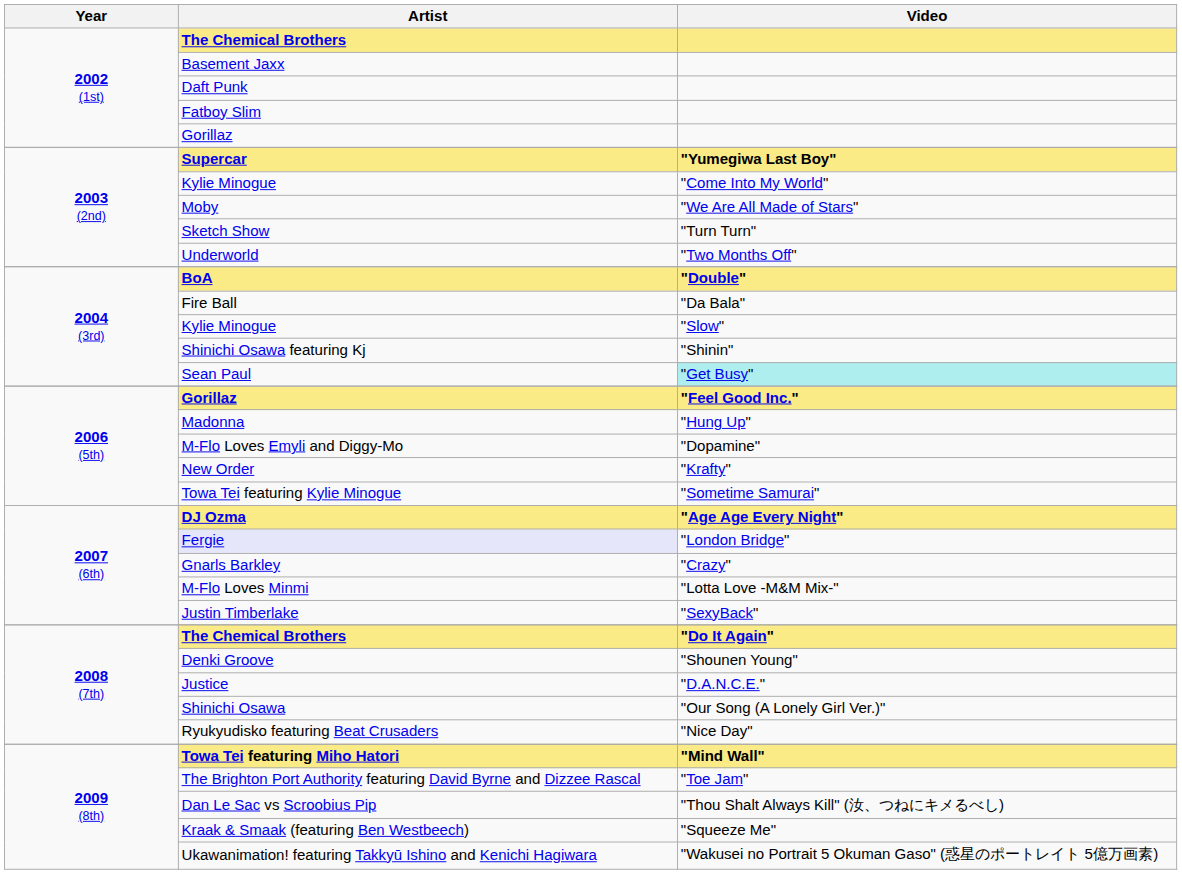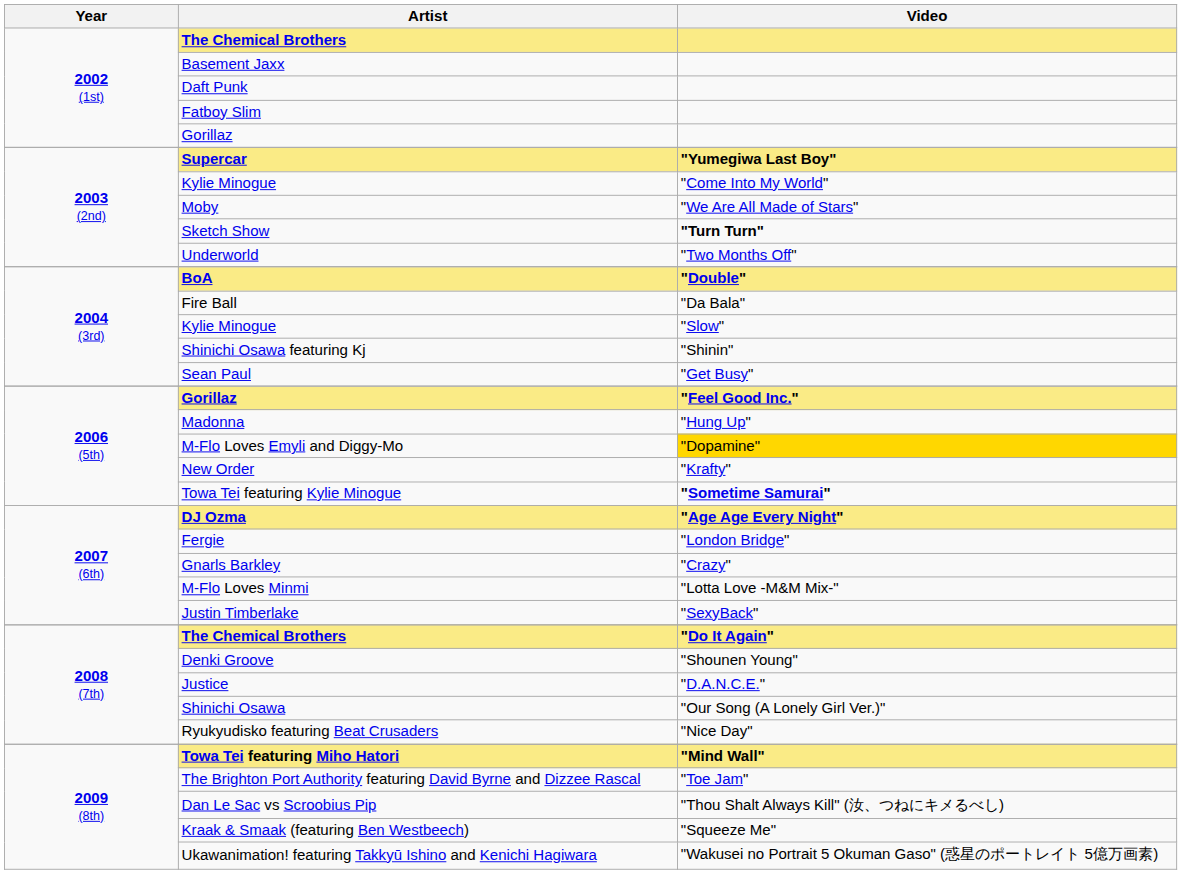(719, 231) normal -> (722, 231) bold
(717, 374) paleturquoise background -> (717, 374) no background
(720, 445) no background -> (720, 445) gold background
(750, 493) normal -> (756, 493) bold
(203, 541) lavender background -> (203, 541) no background
